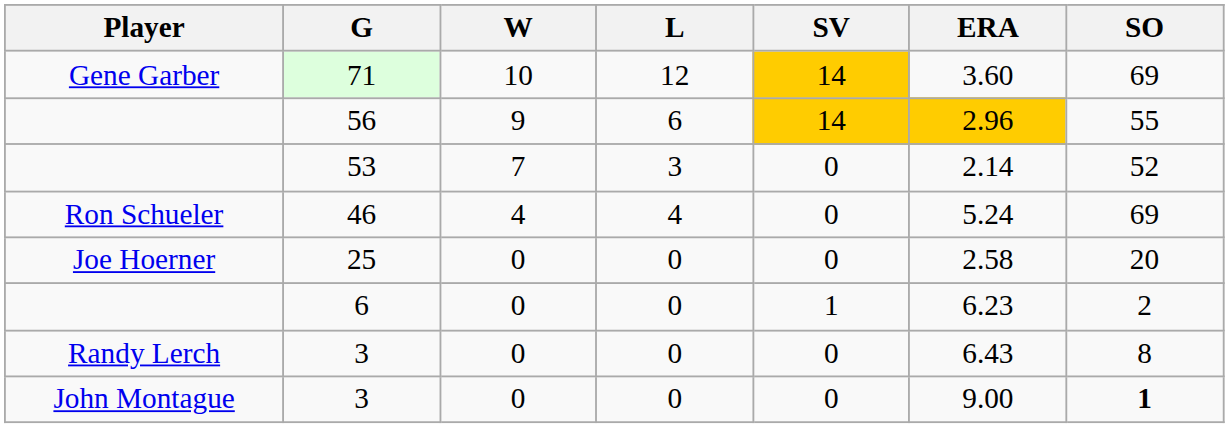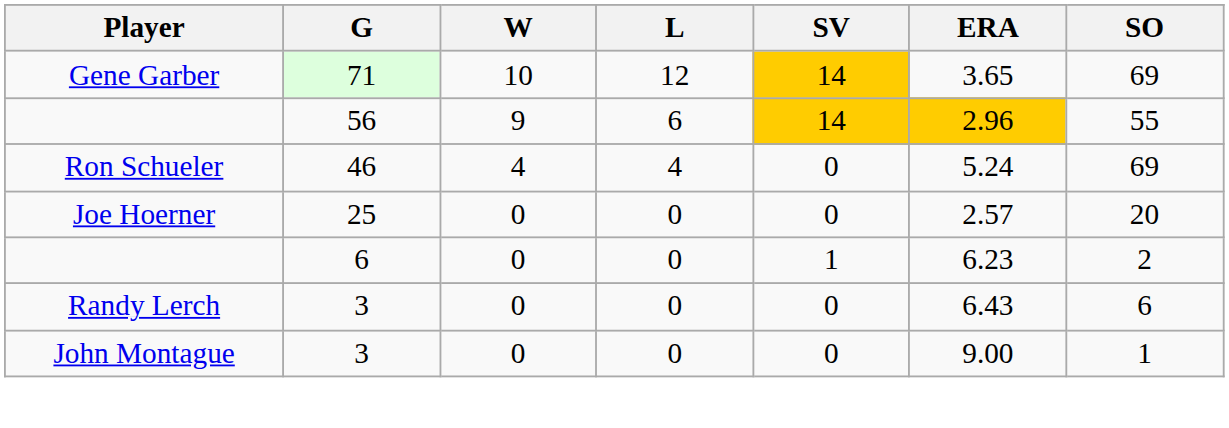(988, 74) 3.60 -> (988, 74) 3.65
- row: (144, 167)
(988, 259) 2.58 -> (988, 213) 2.57
(1144, 352) 8 -> (1144, 306) 6
(1144, 399) bold -> (1144, 352) normal
